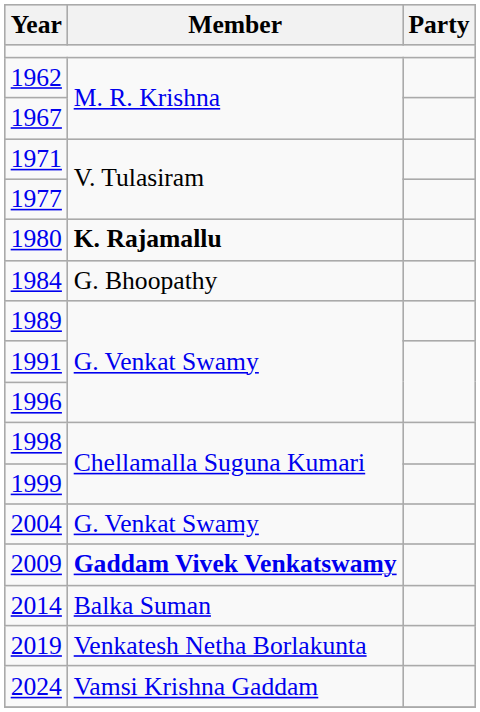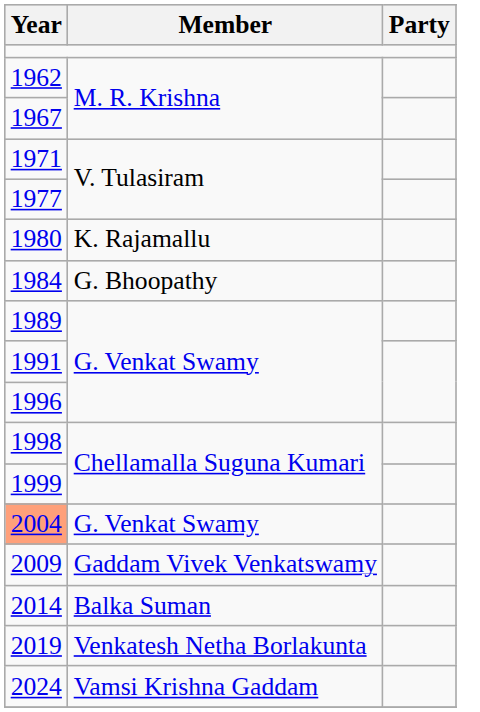(148, 239) bold -> (142, 239) normal
(36, 523) no background -> (36, 523) lightsalmon background
(235, 564) bold -> (225, 564) normal
